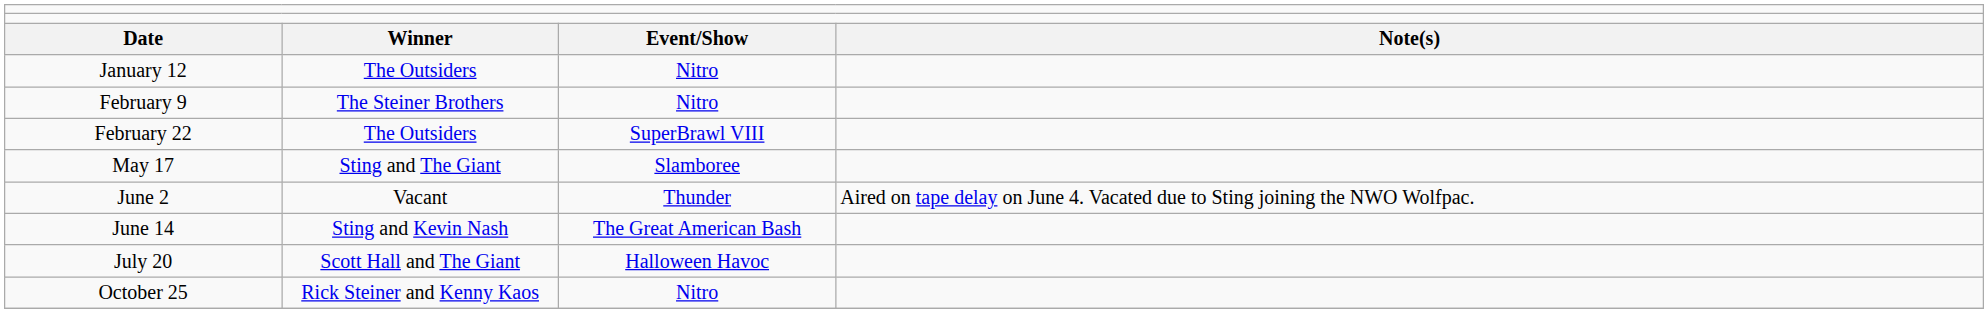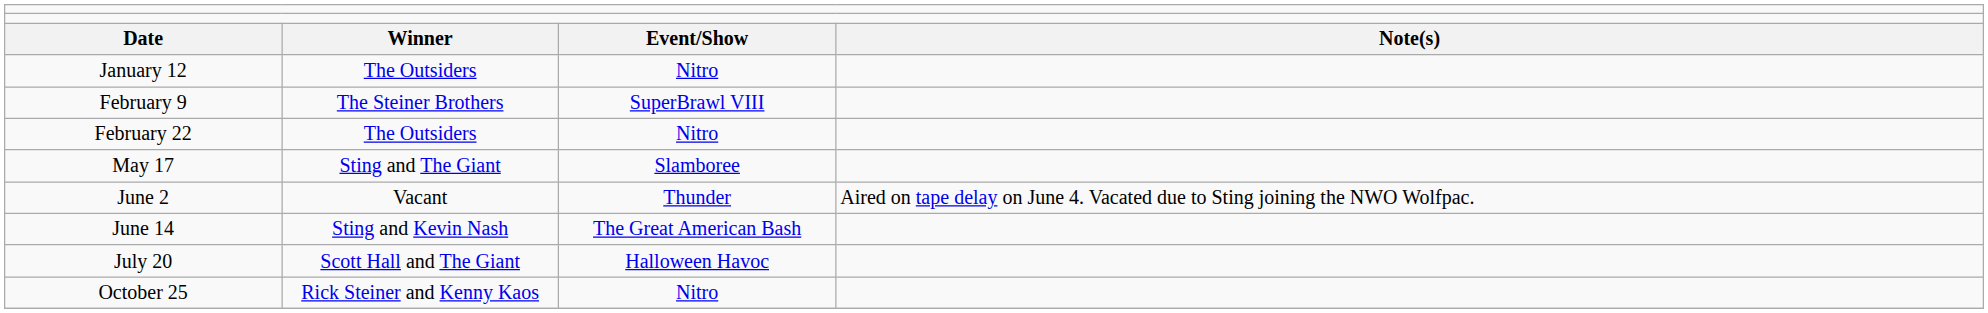(697, 102) Nitro -> (697, 102) SuperBrawl VIII
(697, 133) SuperBrawl VIII -> (697, 133) Nitro
